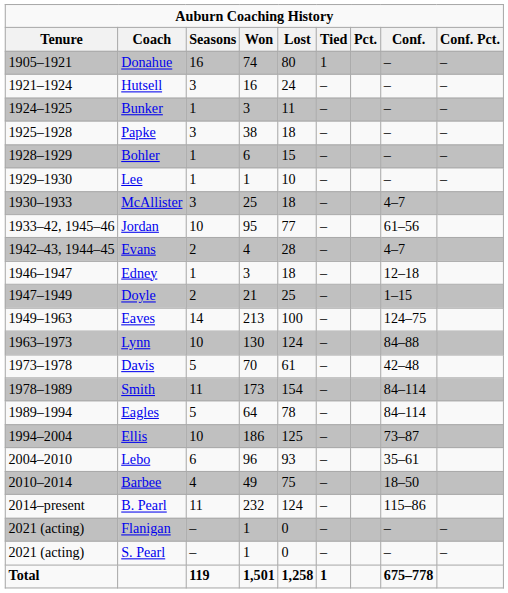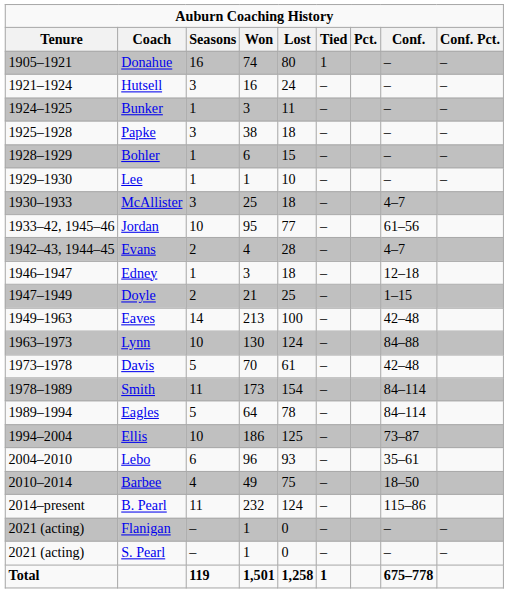(405, 319) 124–75 -> (402, 319) 42–48
